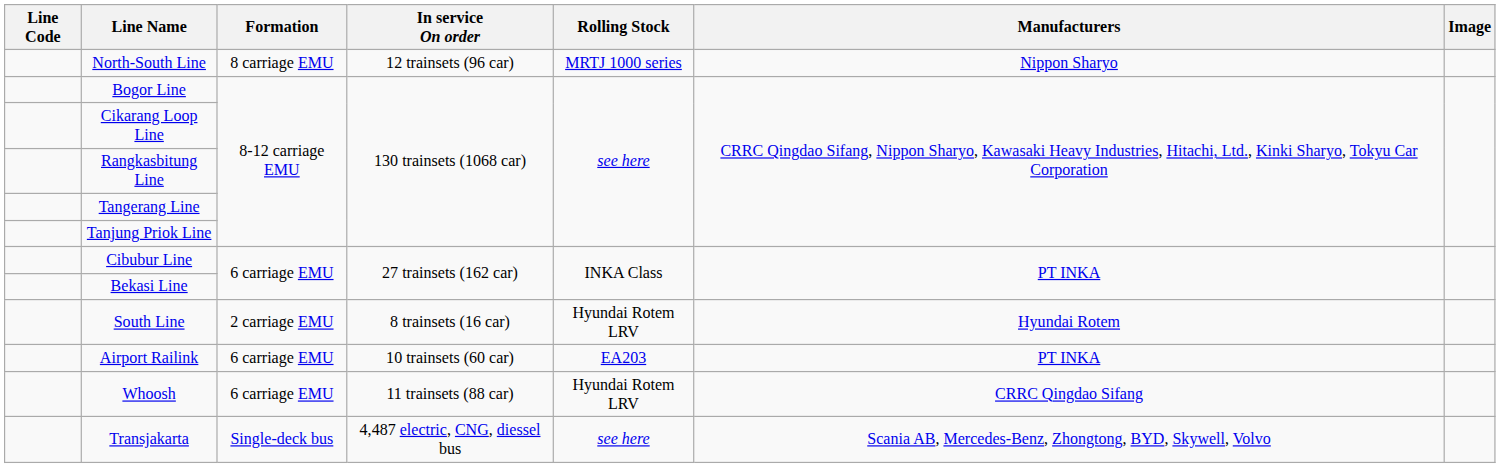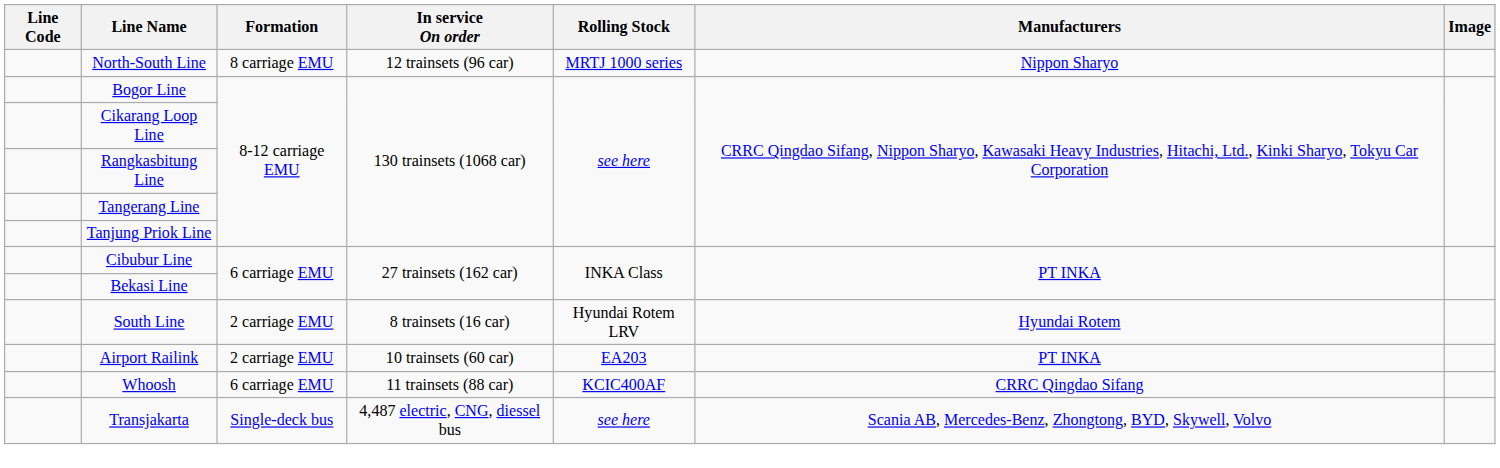(282, 358) 6 carriage EMU -> (282, 358) 2 carriage EMU
(623, 393) Hyundai Rotem LRV -> (624, 384) KCIC400AF
